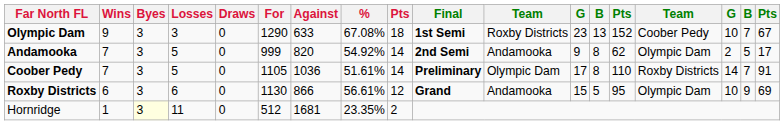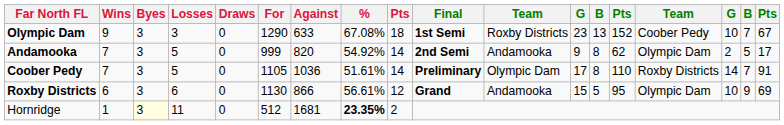(364, 110) normal -> (364, 110) bold
